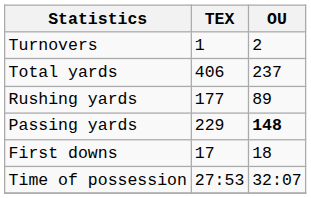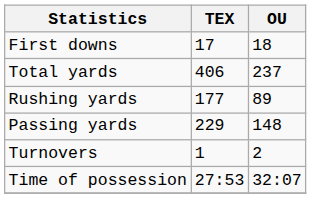rows swapped: (63, 153) <-> (53, 46)
(267, 126) bold -> (267, 126) normal
